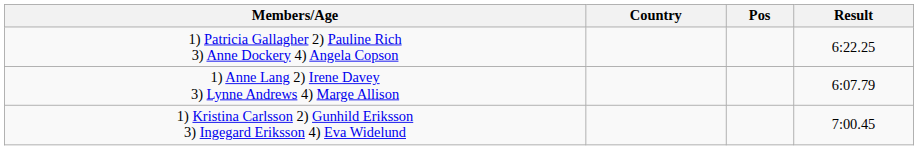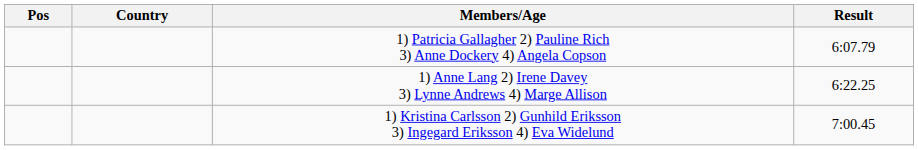columns swapped: (760, 15) <-> (295, 15)
(854, 46) 6:22.25 -> (854, 46) 6:07.79
(854, 85) 6:07.79 -> (854, 85) 6:22.25
